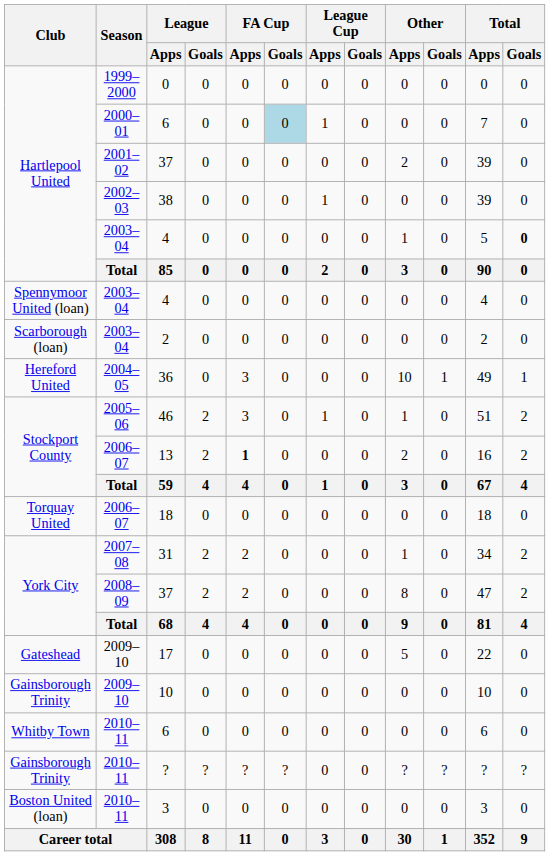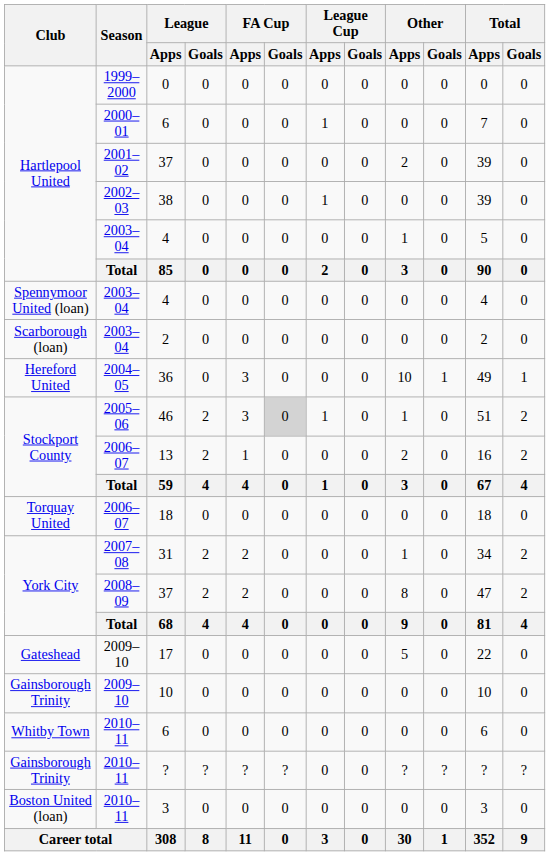(285, 123) lightblue background -> (285, 123) no background
(524, 239) bold -> (524, 239) normal
(285, 416) no background -> (285, 416) lightgrey background
(245, 455) bold -> (245, 455) normal
